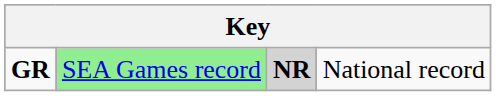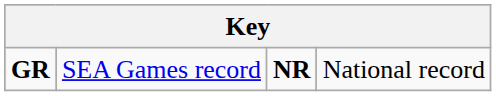(161, 68) lightgreen background -> (161, 68) no background
(292, 68) lightgrey background -> (292, 68) no background
